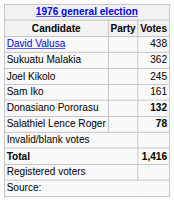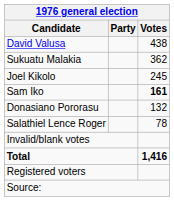(159, 92) normal -> (159, 92) bold
(159, 108) bold -> (159, 108) normal
(161, 124) bold -> (161, 124) normal
